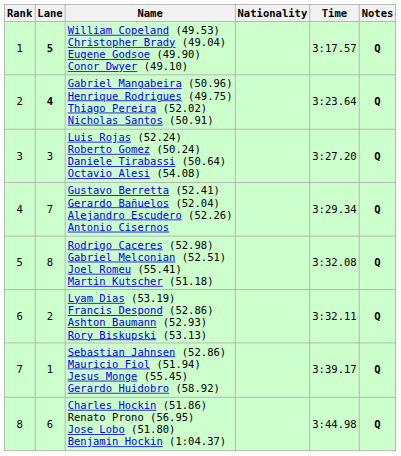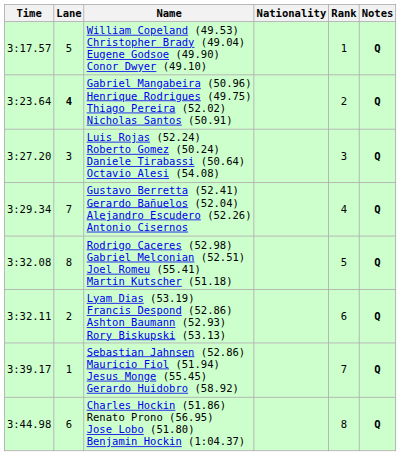columns swapped: (20, 13) <-> (334, 13)
(50, 48) bold -> (69, 48) normal
